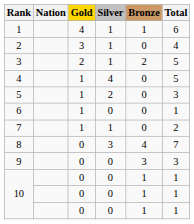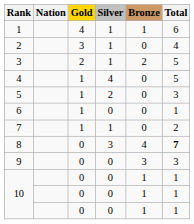(176, 144) normal -> (176, 144) bold
